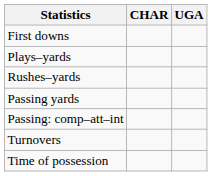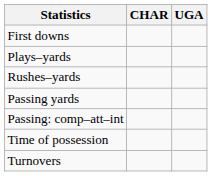rows swapped: (34, 139) <-> (58, 160)
